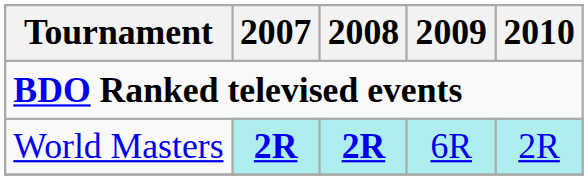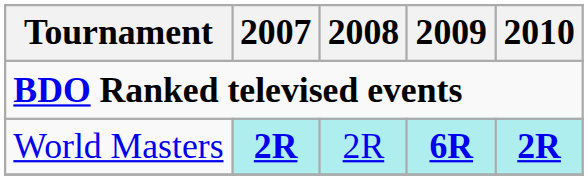(363, 145) bold -> (363, 145) normal
(451, 145) normal -> (451, 145) bold
(539, 145) normal -> (539, 145) bold
